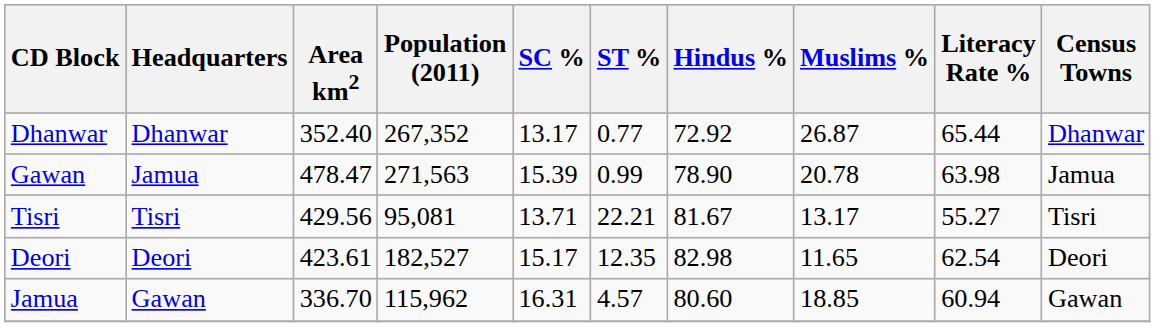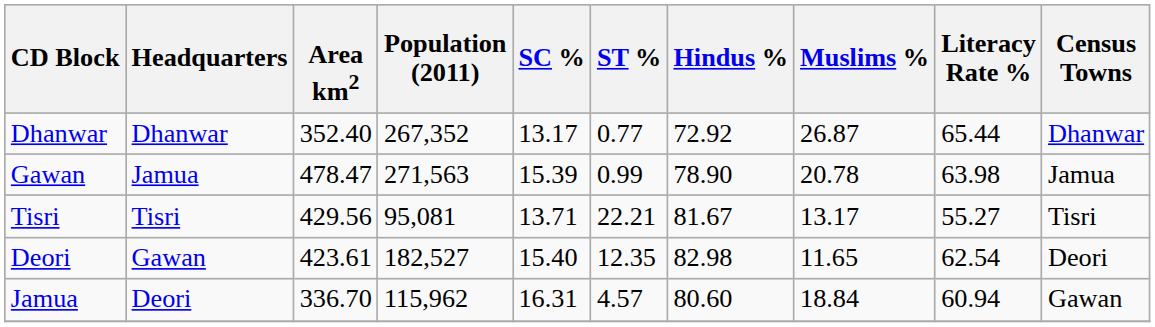(161, 257) Deori -> (169, 257) Gawan
(548, 257) 15.17 -> (548, 257) 15.40
(169, 299) Gawan -> (161, 299) Deori
(830, 299) 18.85 -> (830, 299) 18.84
